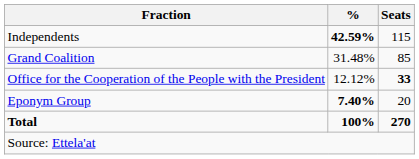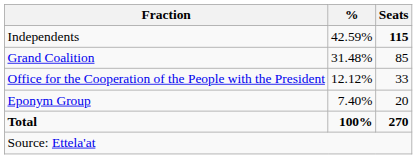(353, 36) bold -> (352, 36) normal
(401, 36) normal -> (399, 36) bold
(404, 79) bold -> (402, 79) normal
(356, 100) bold -> (355, 100) normal
